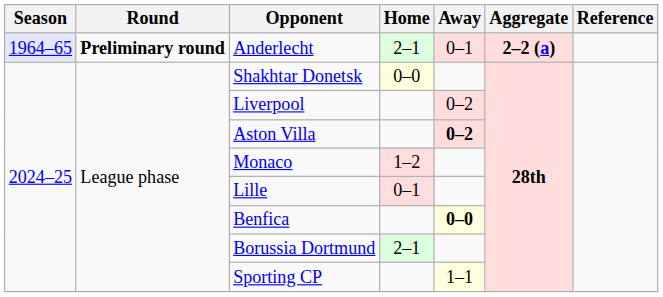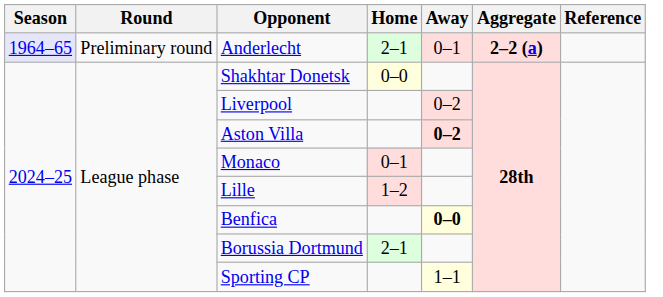(153, 47) bold -> (146, 47) normal
(407, 162) 1–2 -> (394, 162) 0–1
(407, 190) 0–1 -> (394, 190) 1–2
